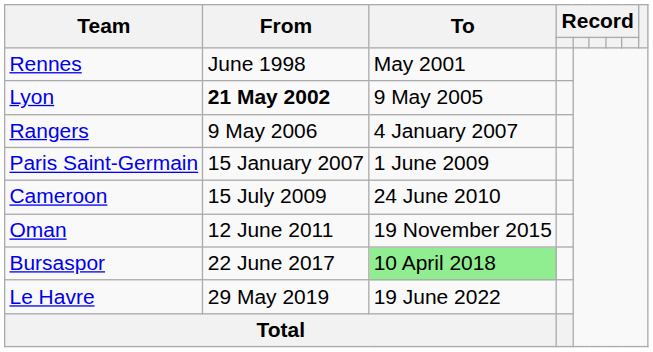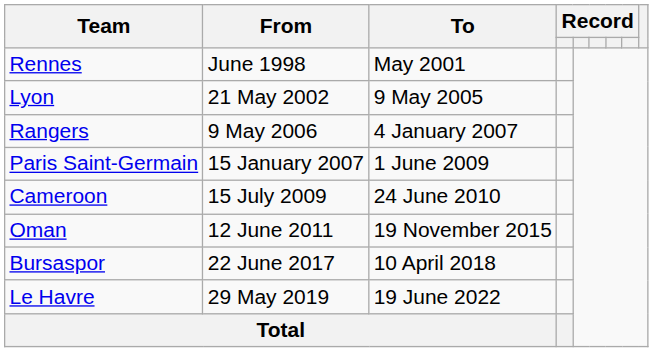(269, 97) bold -> (268, 97) normal
(435, 263) lightgreen background -> (435, 263) no background
